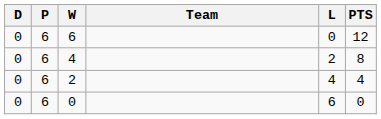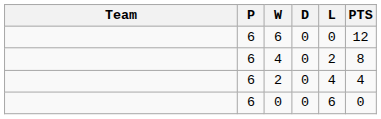columns swapped: (202, 15) <-> (18, 15)
